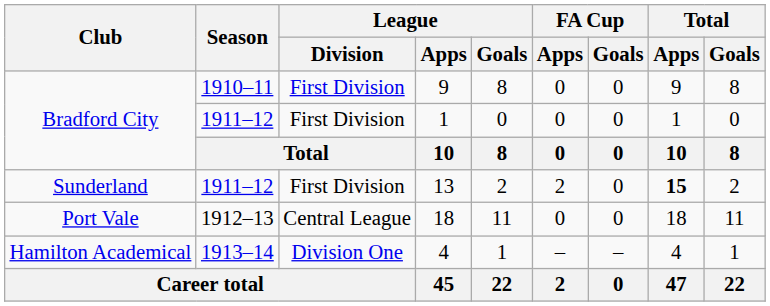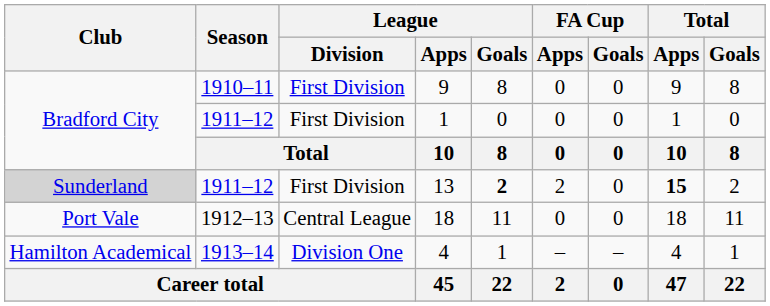(100, 185) no background -> (100, 185) lightgrey background
(502, 185) normal -> (502, 185) bold
